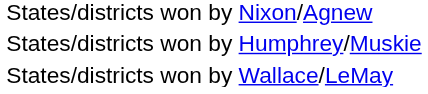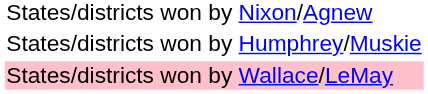(200, 75) no background -> (200, 75) pink background
